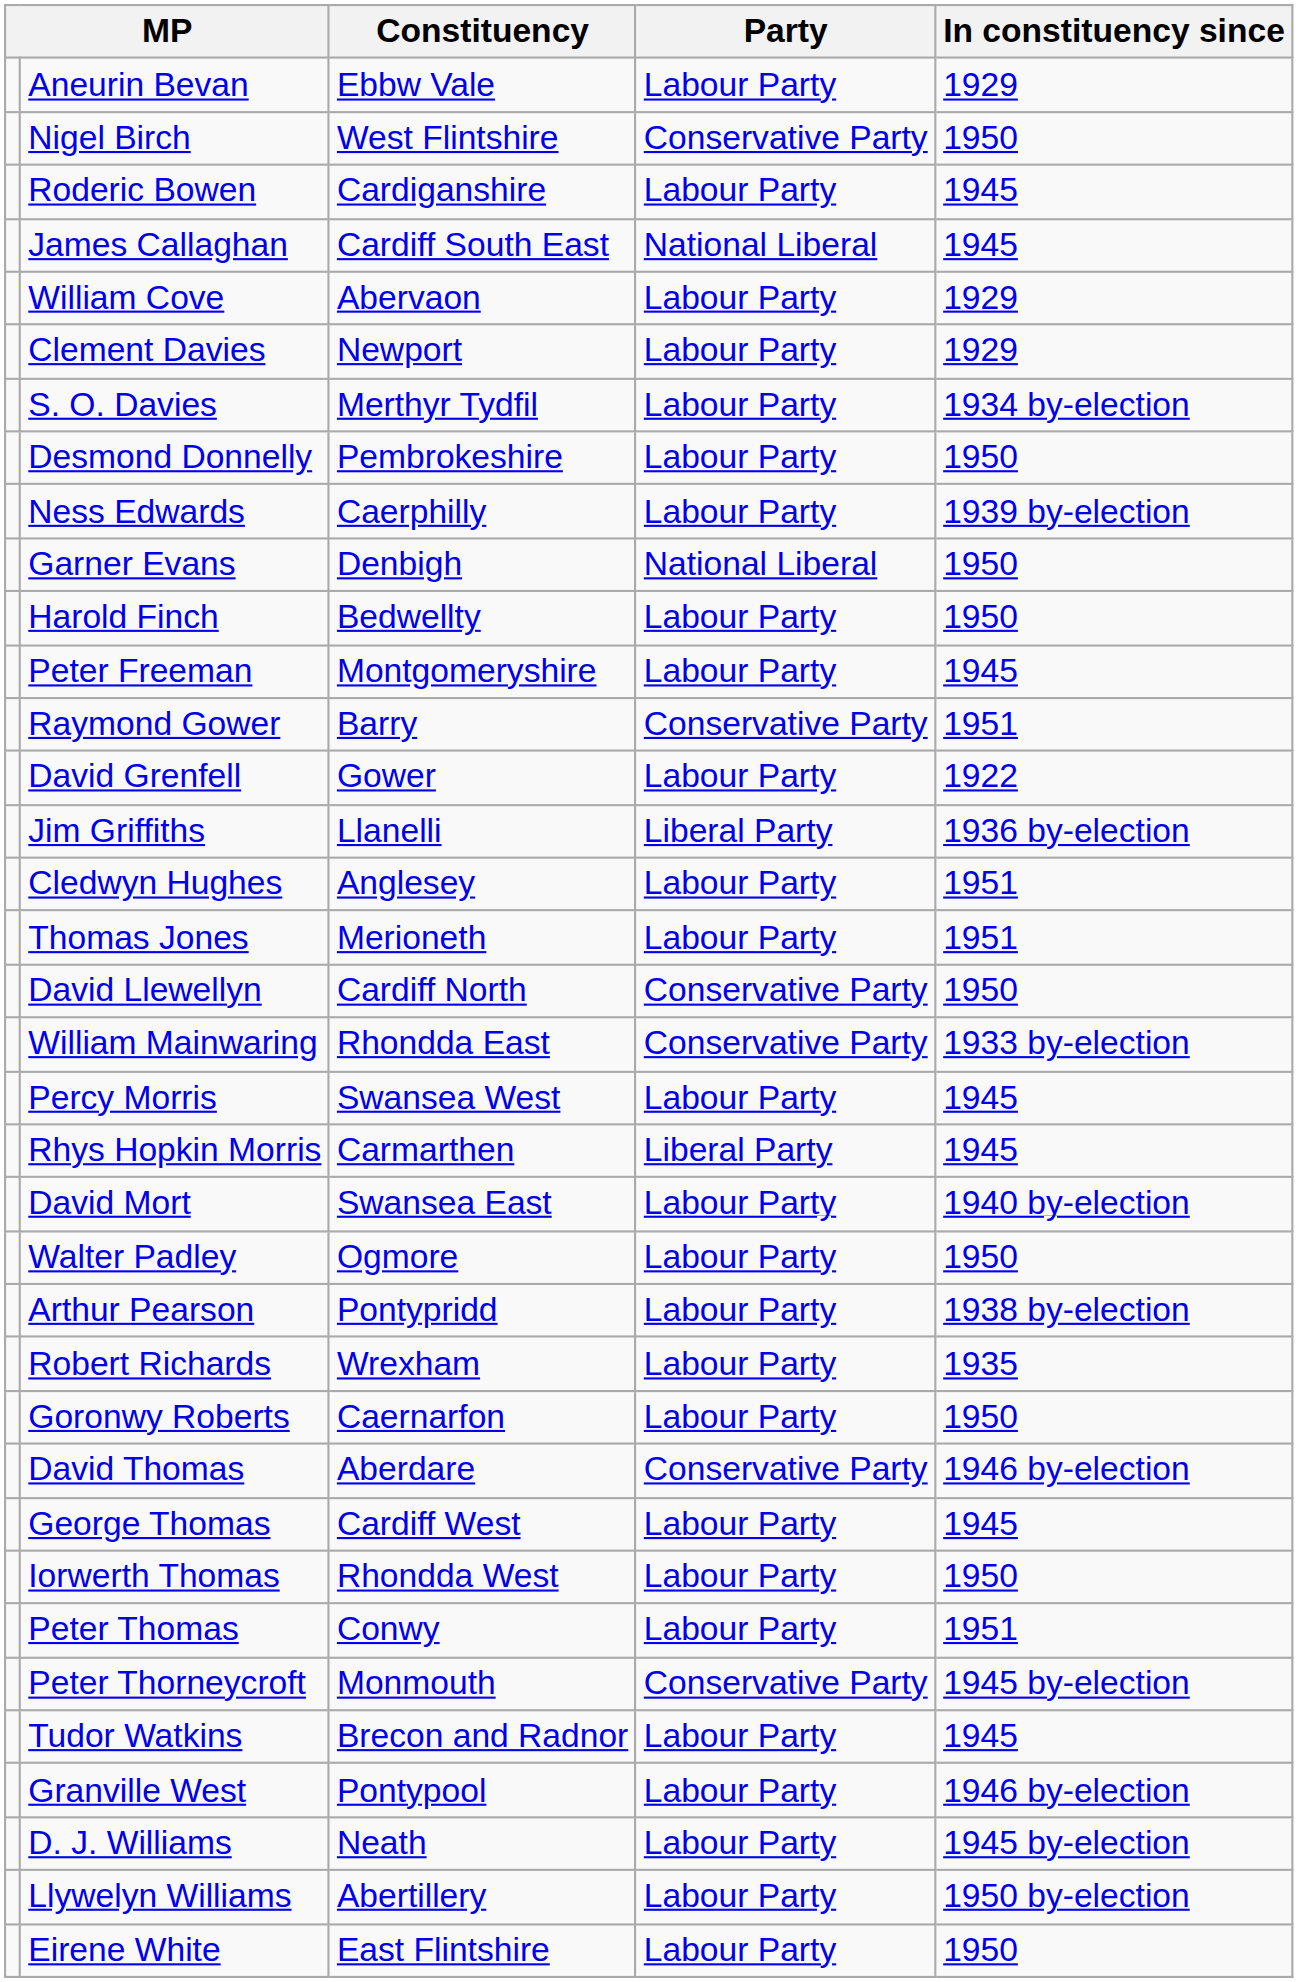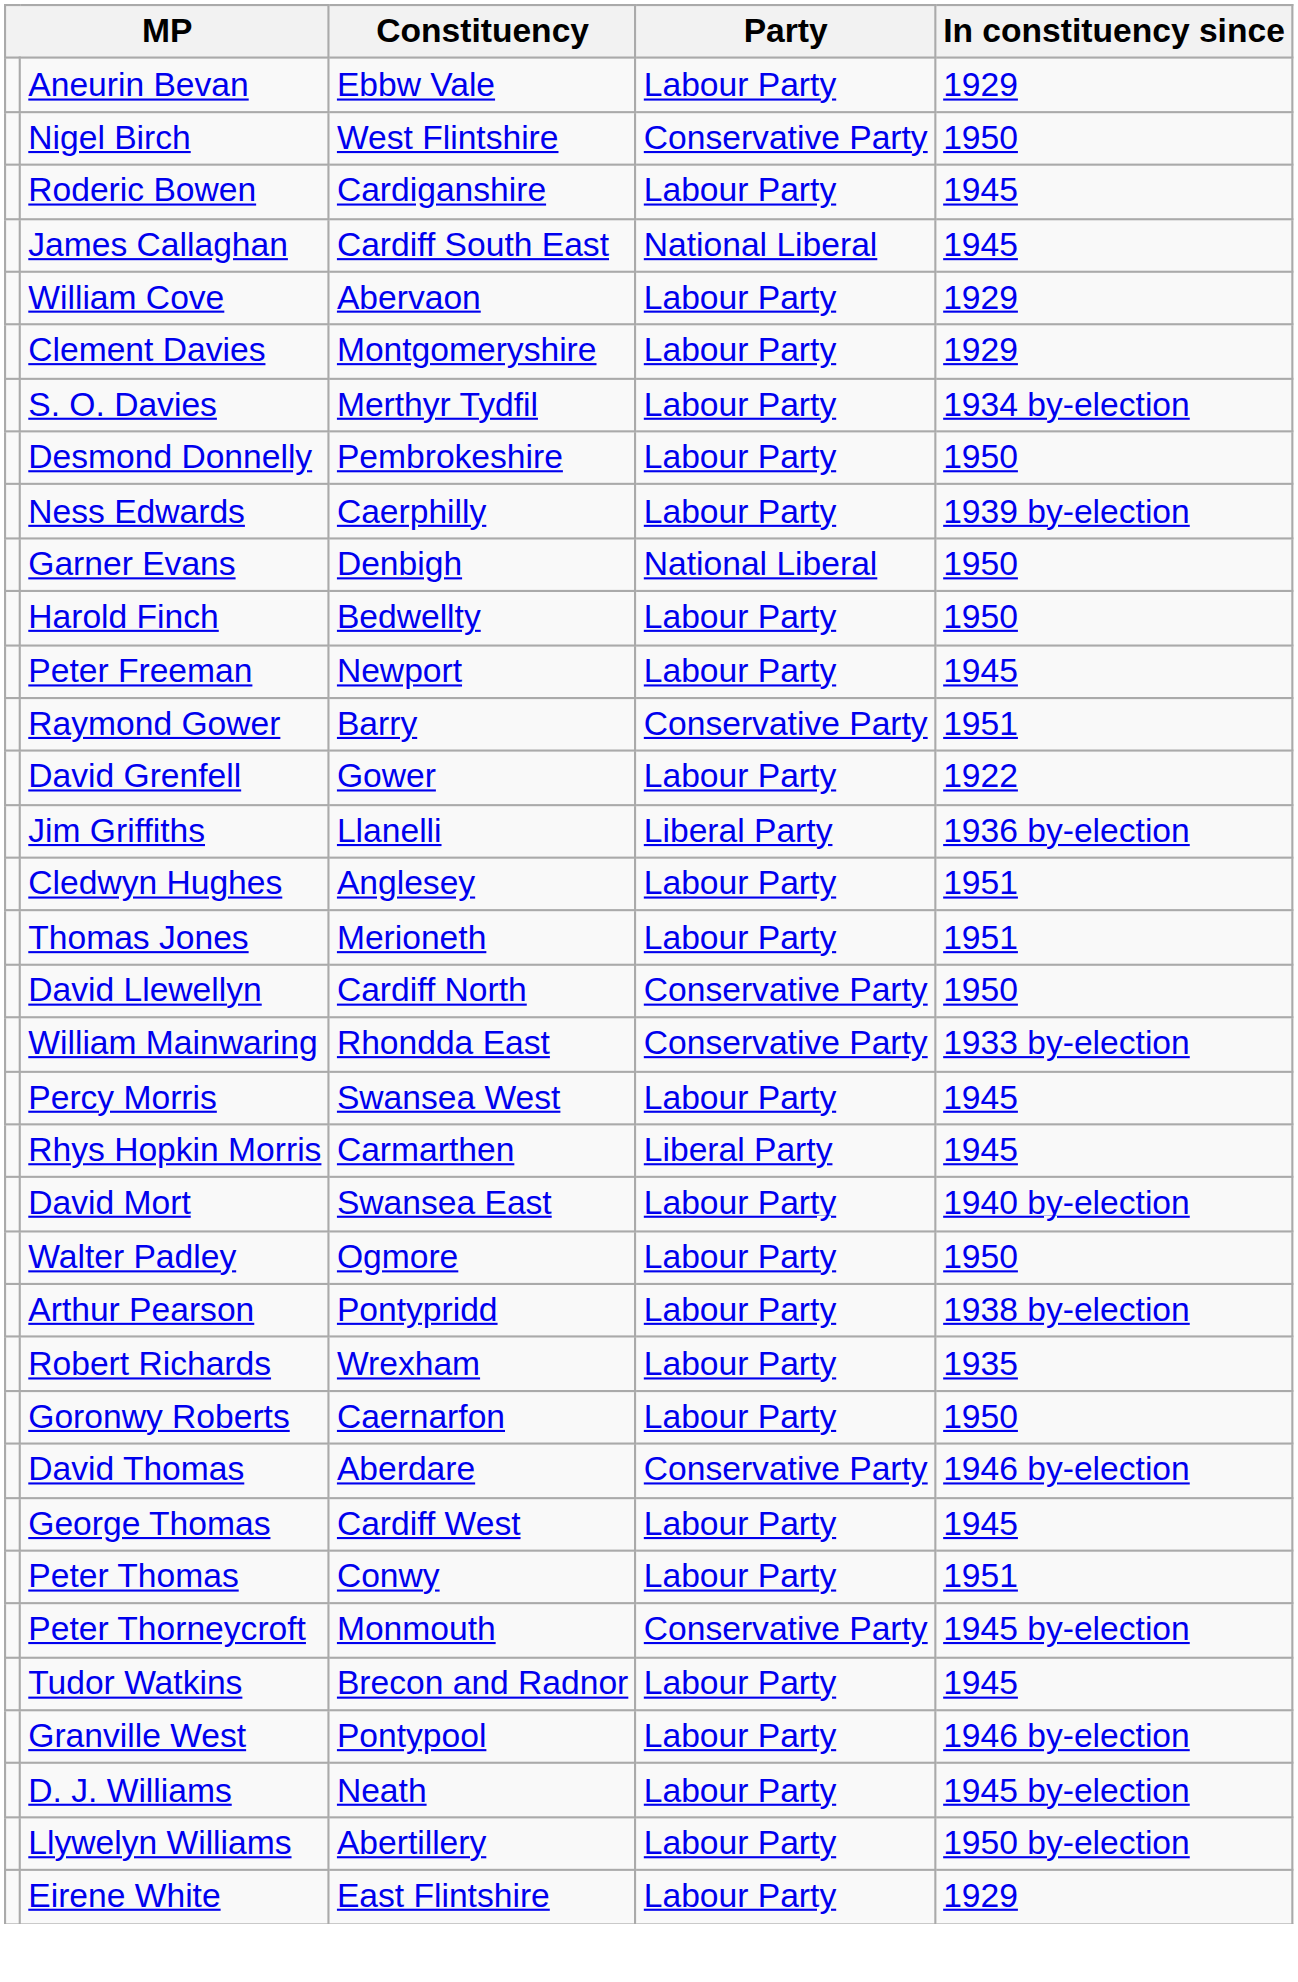(399, 350) Newport -> (467, 350) Montgomeryshire
(467, 670) Montgomeryshire -> (399, 670) Newport
- row: (154, 1576)
(981, 1949) 1950 -> (981, 1896) 1929
